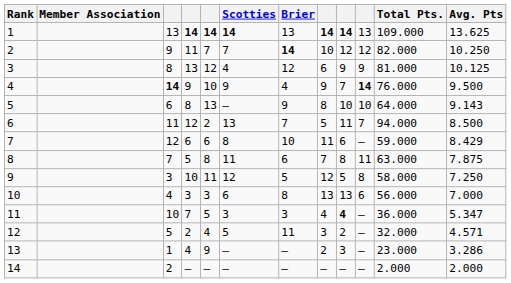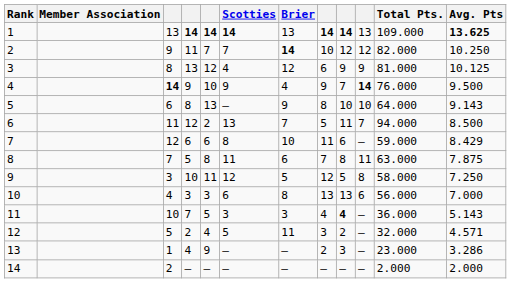(470, 32) normal -> (470, 32) bold
(466, 214) 5.347 -> (466, 214) 5.143
